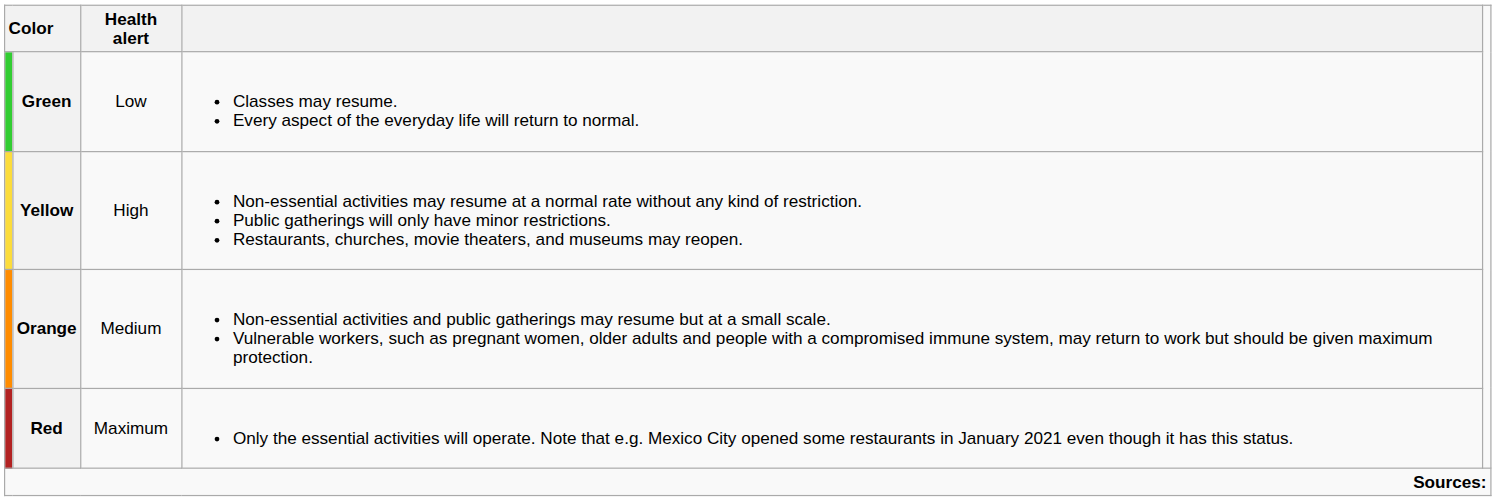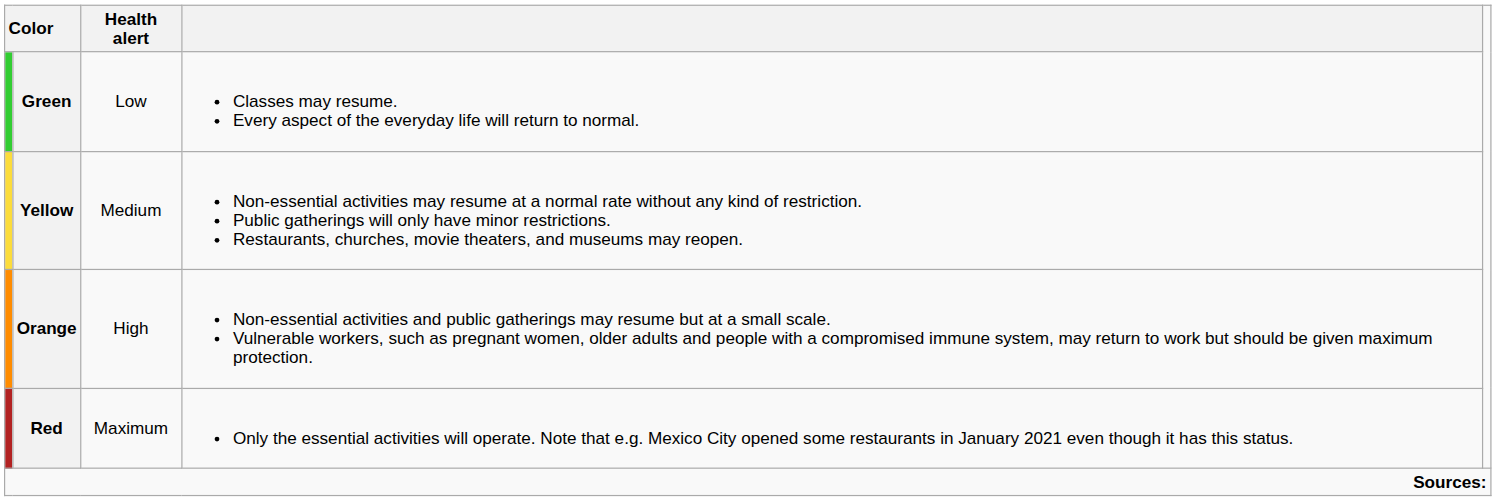(131, 210) High -> (131, 210) Medium
(131, 329) Medium -> (131, 329) High
